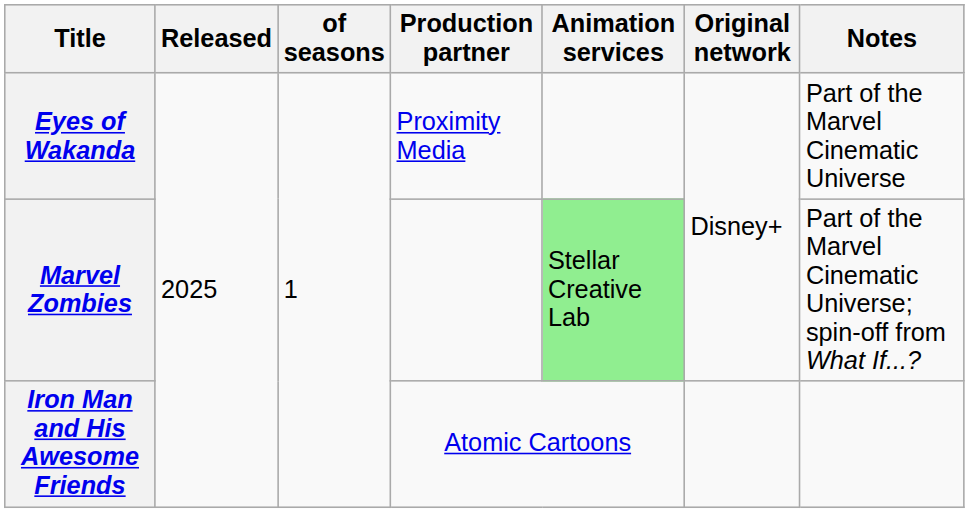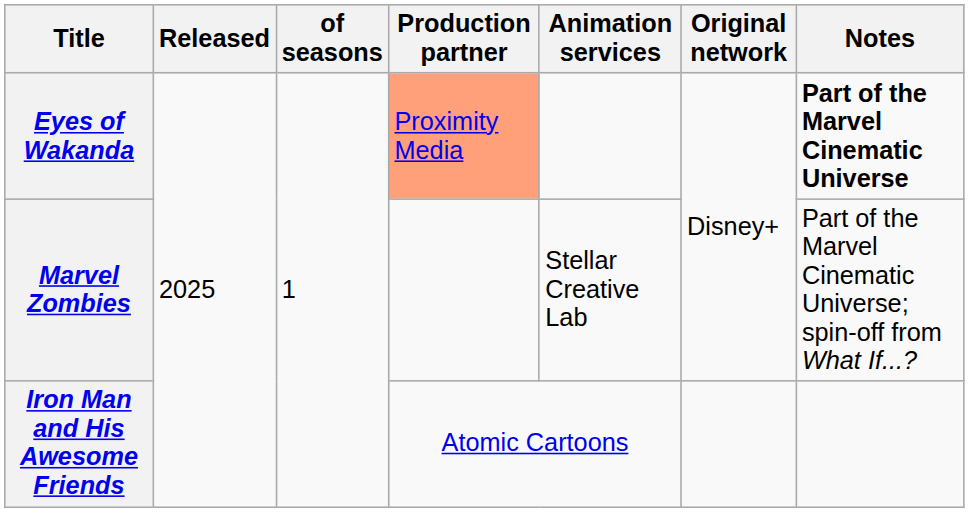(448, 135) no background -> (446, 135) lightsalmon background
(864, 135) normal -> (864, 135) bold
(595, 289) lightgreen background -> (592, 289) no background
